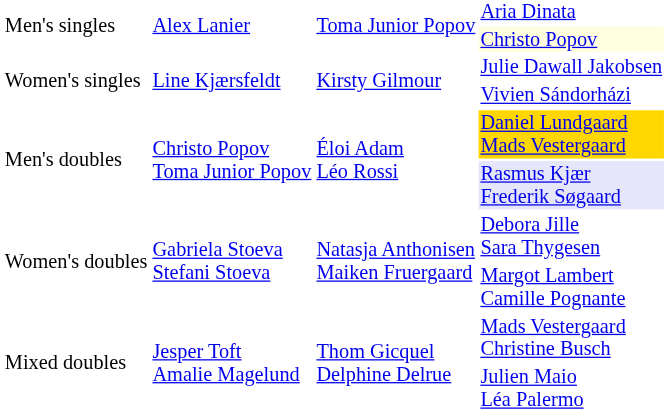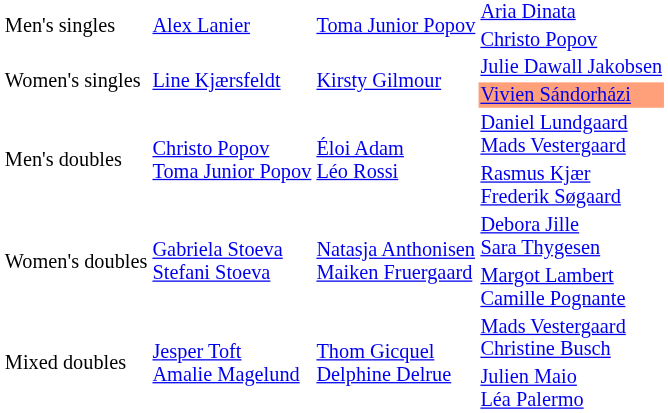(539, 39) lightyellow background -> (539, 39) no background
(556, 94) no background -> (556, 94) lightsalmon background
(554, 134) gold background -> (554, 134) no background
(551, 185) lavender background -> (551, 185) no background
